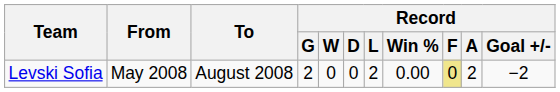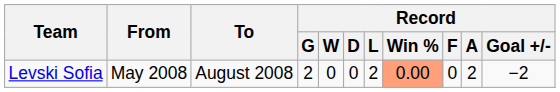(413, 73) no background -> (413, 73) lightsalmon background
(452, 73) khaki background -> (452, 73) no background
